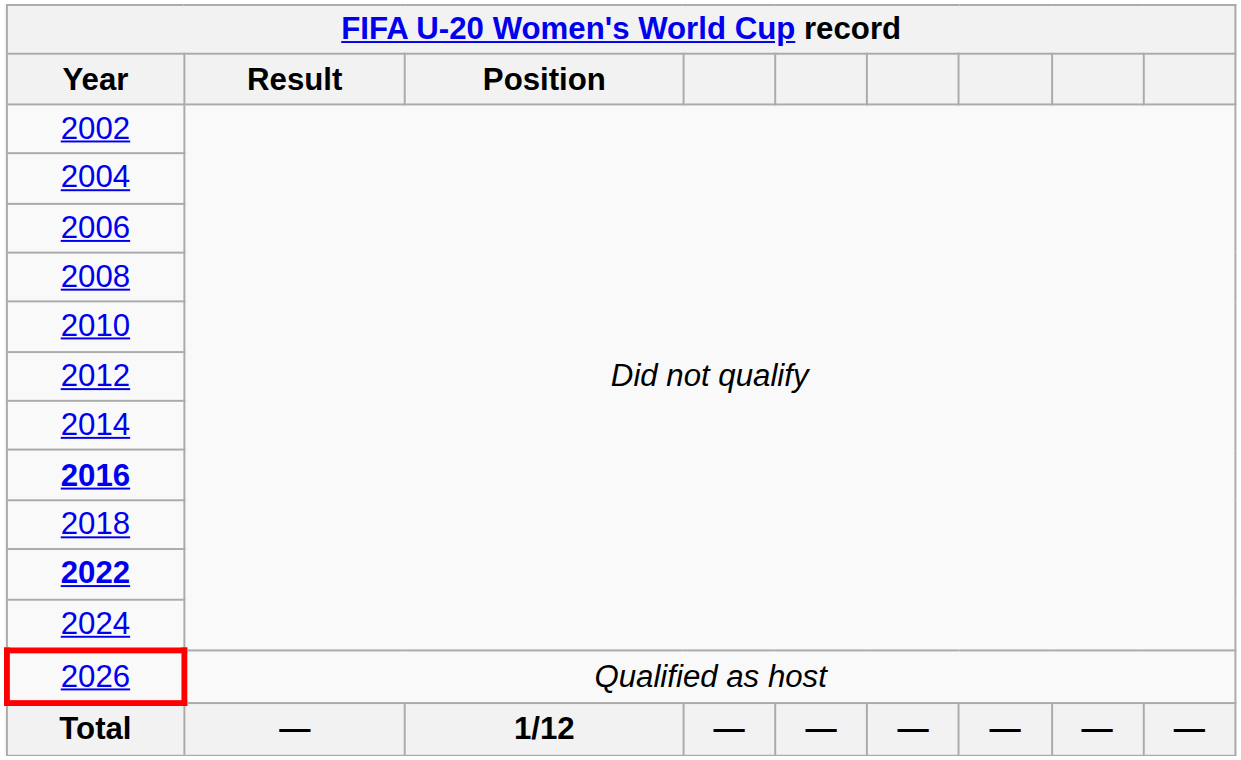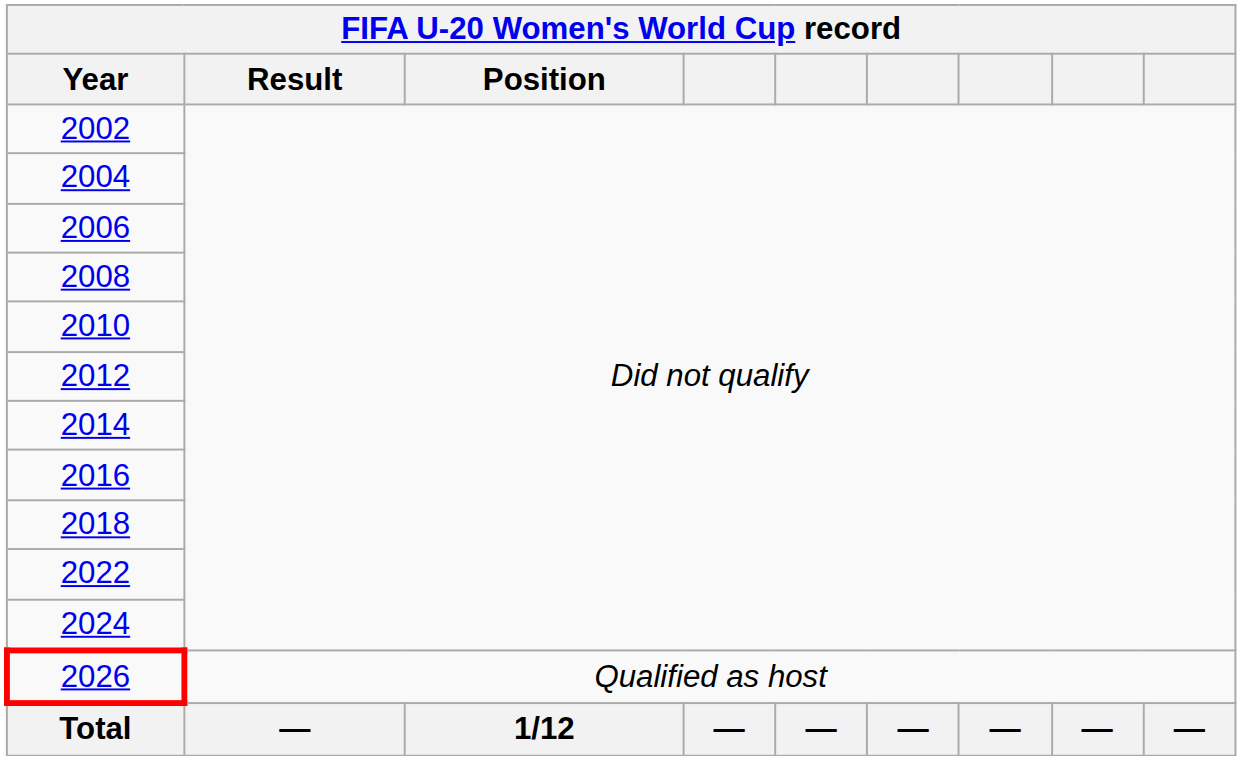(95, 474) bold -> (95, 474) normal
(95, 573) bold -> (95, 573) normal
